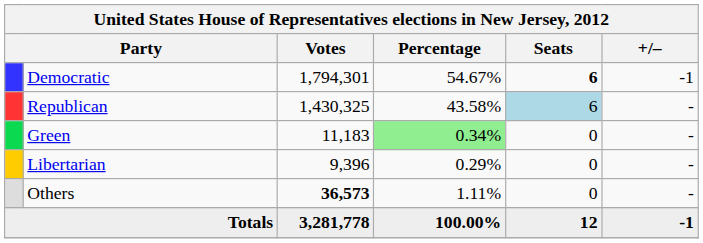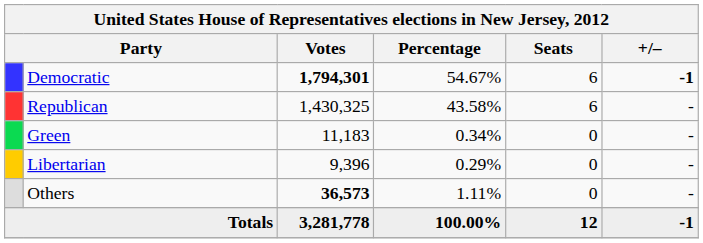(334, 77) normal -> (334, 77) bold
(593, 77) bold -> (593, 77) normal
(686, 77) normal -> (686, 77) bold
(593, 106) lightblue background -> (593, 106) no background
(478, 135) lightgreen background -> (478, 135) no background
